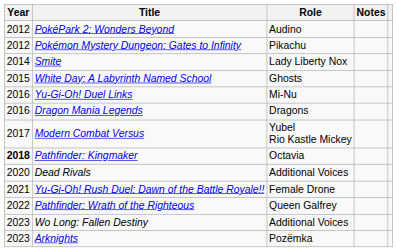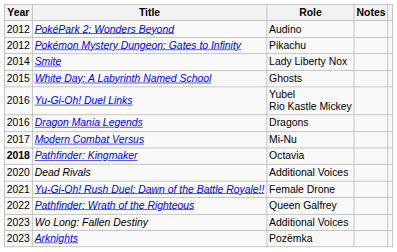(283, 95) Mi-Nu -> (310, 101) Yubel Rio Kastle Mickey
(310, 134) Yubel Rio Kastle Mickey -> (283, 139) Mi-Nu
